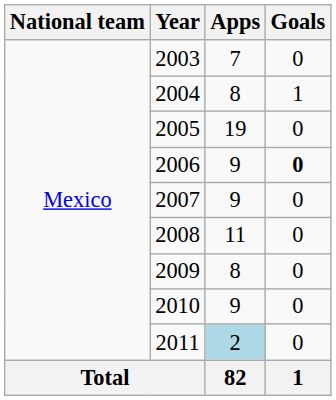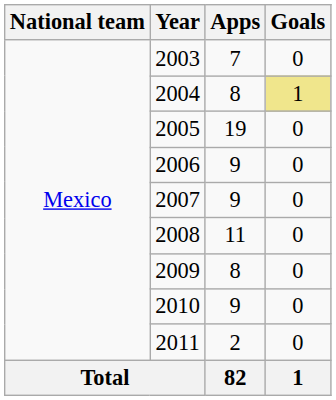(298, 93) no background -> (298, 93) khaki background
(298, 164) bold -> (298, 164) normal
(235, 341) lightblue background -> (235, 341) no background
